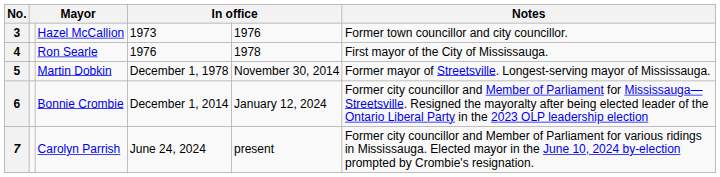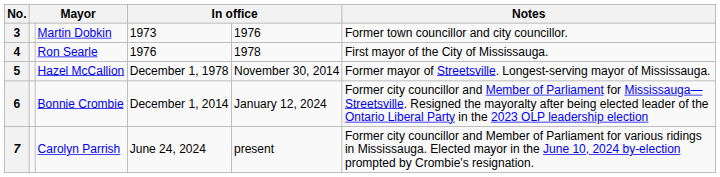(81, 33) Hazel McCallion -> (75, 33) Martin Dobkin
(75, 71) Martin Dobkin -> (81, 71) Hazel McCallion
